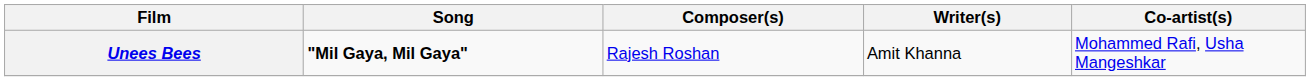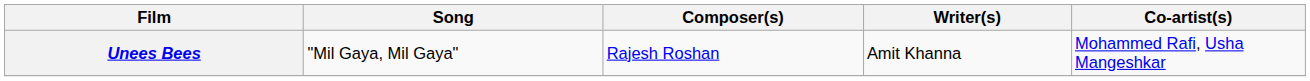(388, 52) bold -> (383, 52) normal
